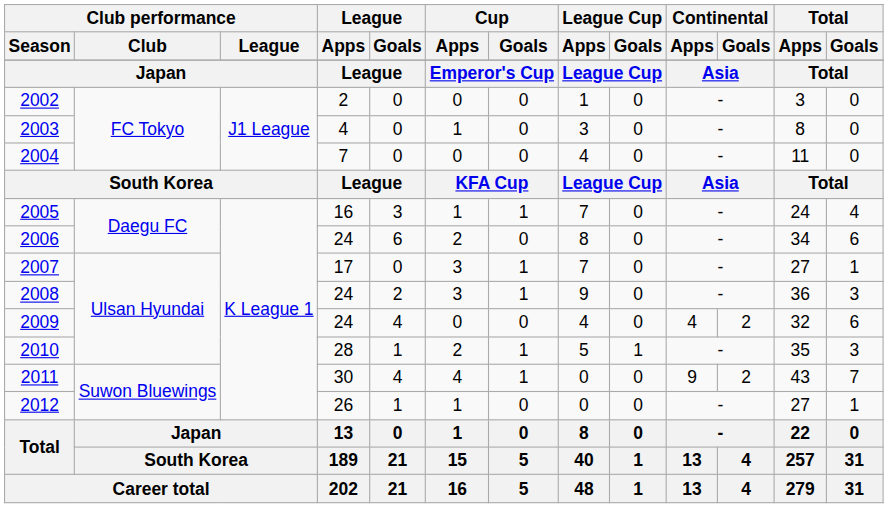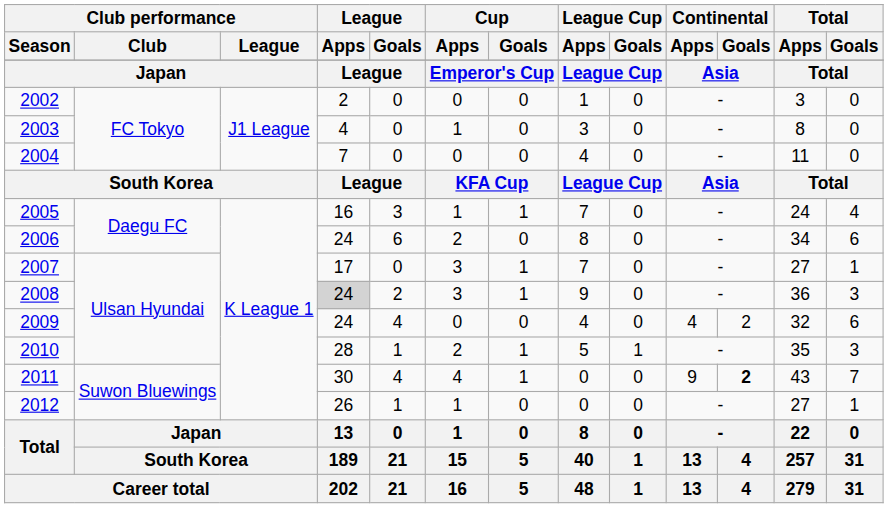(343, 294) no background -> (343, 294) lightgrey background
(746, 377) normal -> (746, 377) bold
